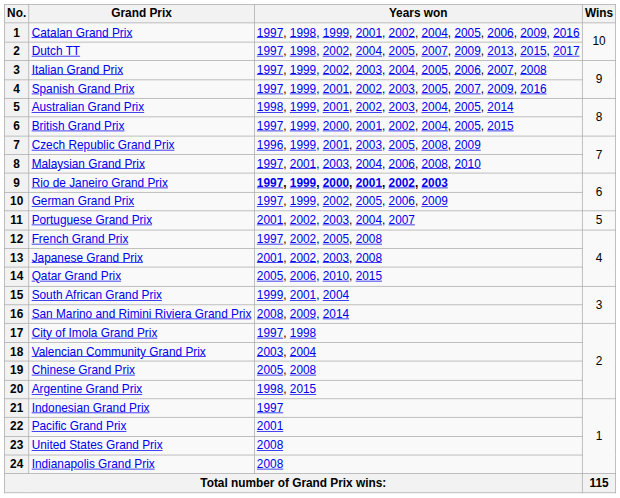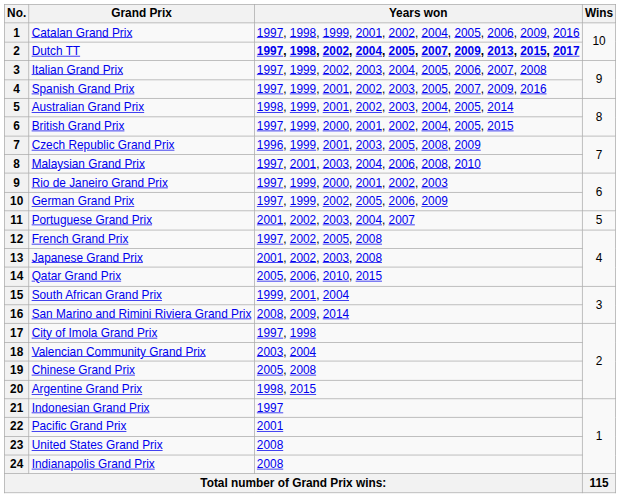(418, 51) normal -> (418, 51) bold
(352, 182) bold -> (352, 182) normal
